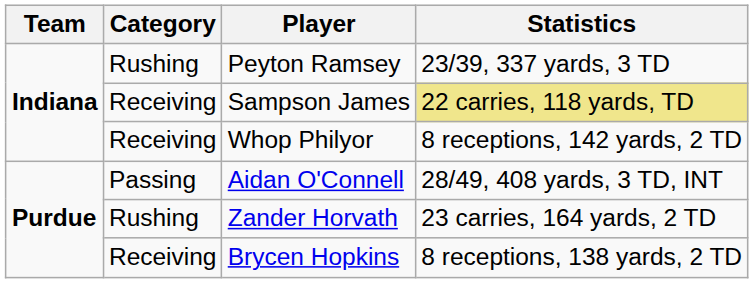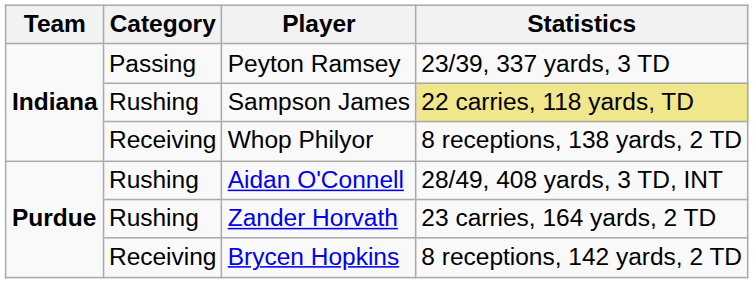(154, 63) Rushing -> (152, 63) Passing
(163, 102) Receiving -> (154, 102) Rushing
(582, 140) 8 receptions, 142 yards, 2 TD -> (582, 140) 8 receptions, 138 yards, 2 TD
(152, 179) Passing -> (154, 179) Rushing
(582, 257) 8 receptions, 138 yards, 2 TD -> (582, 257) 8 receptions, 142 yards, 2 TD
